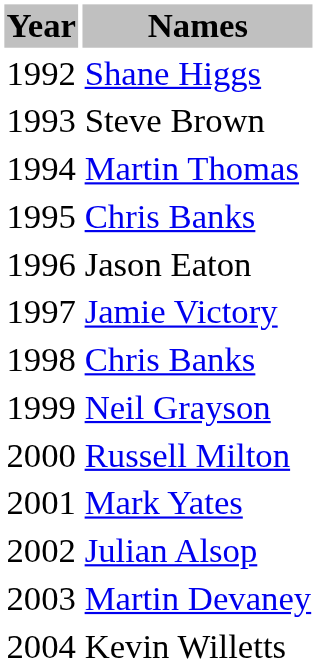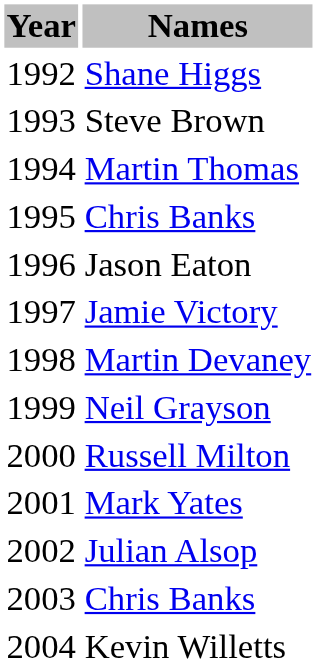(170, 359) Chris Banks -> (198, 359) Martin Devaney
(198, 598) Martin Devaney -> (170, 598) Chris Banks
